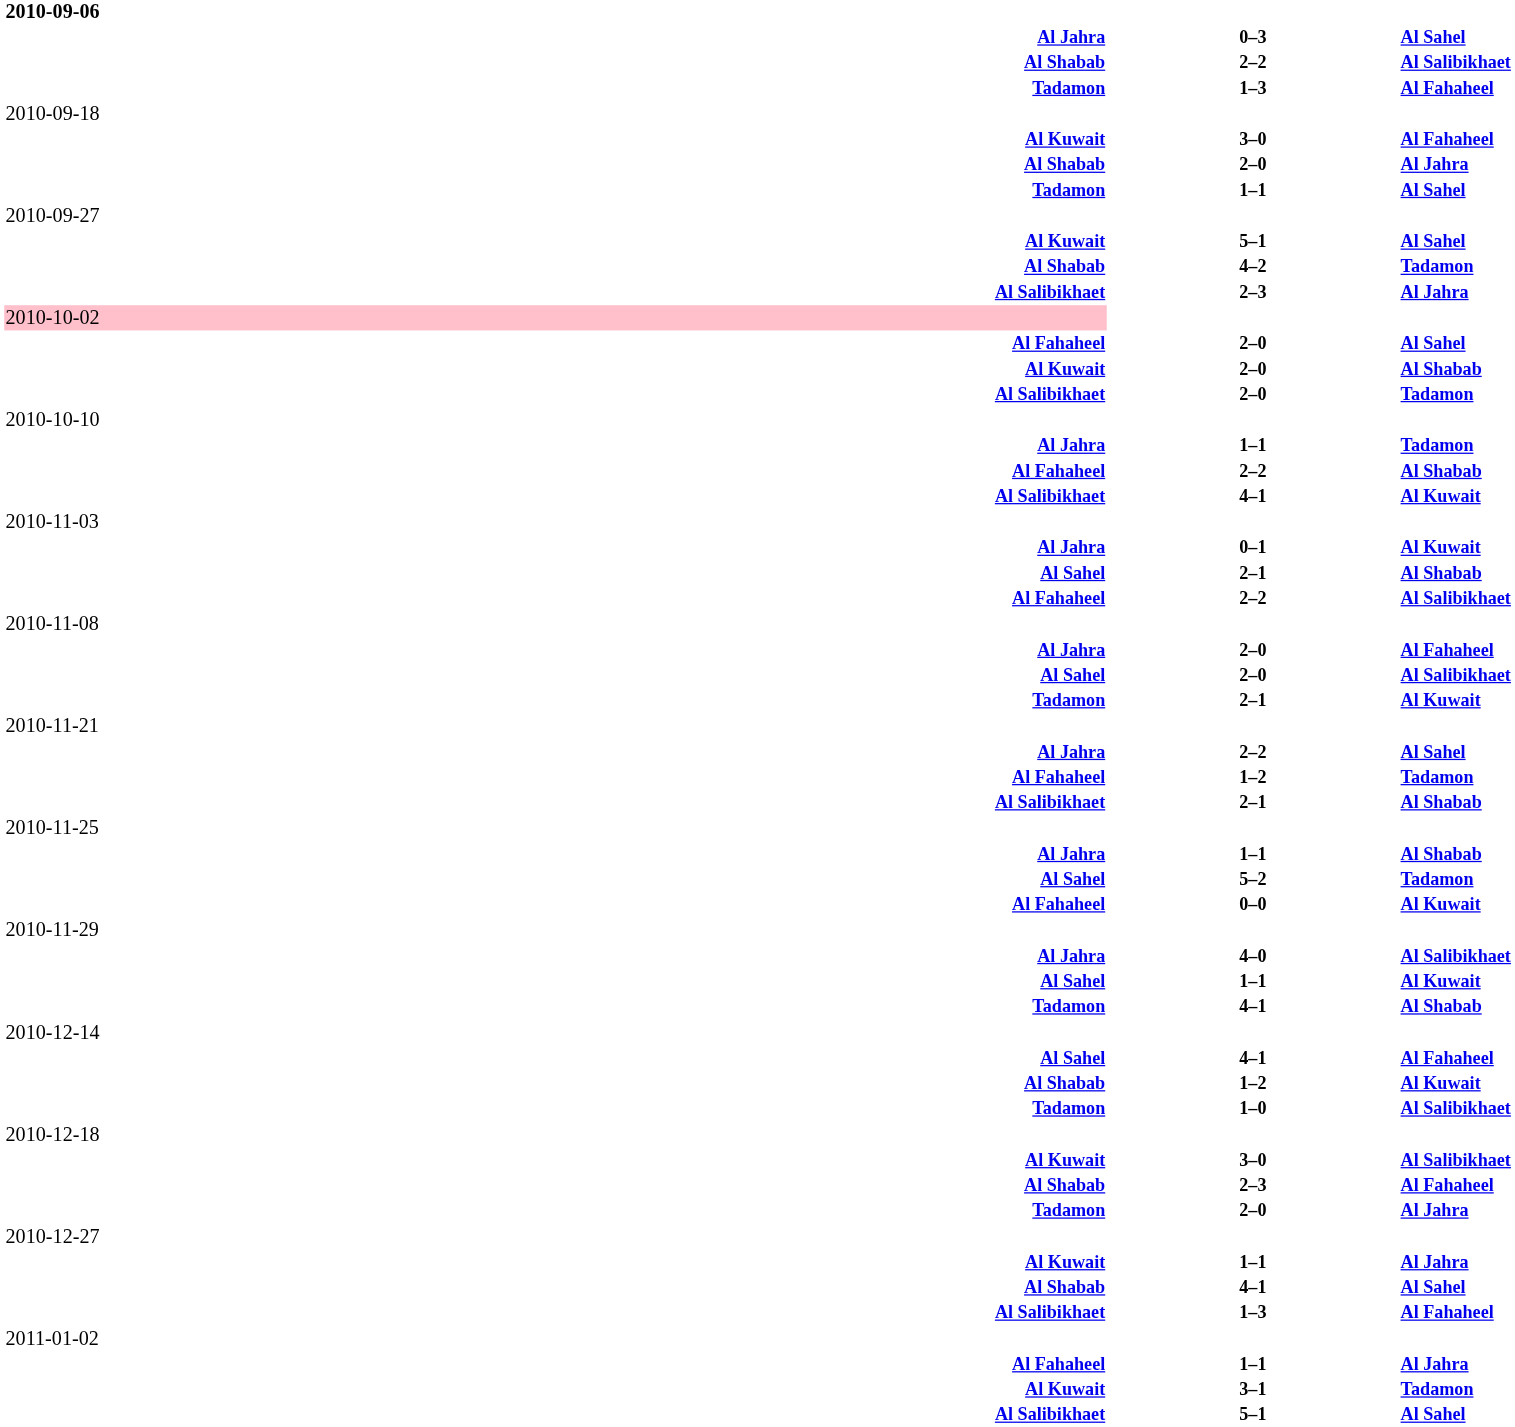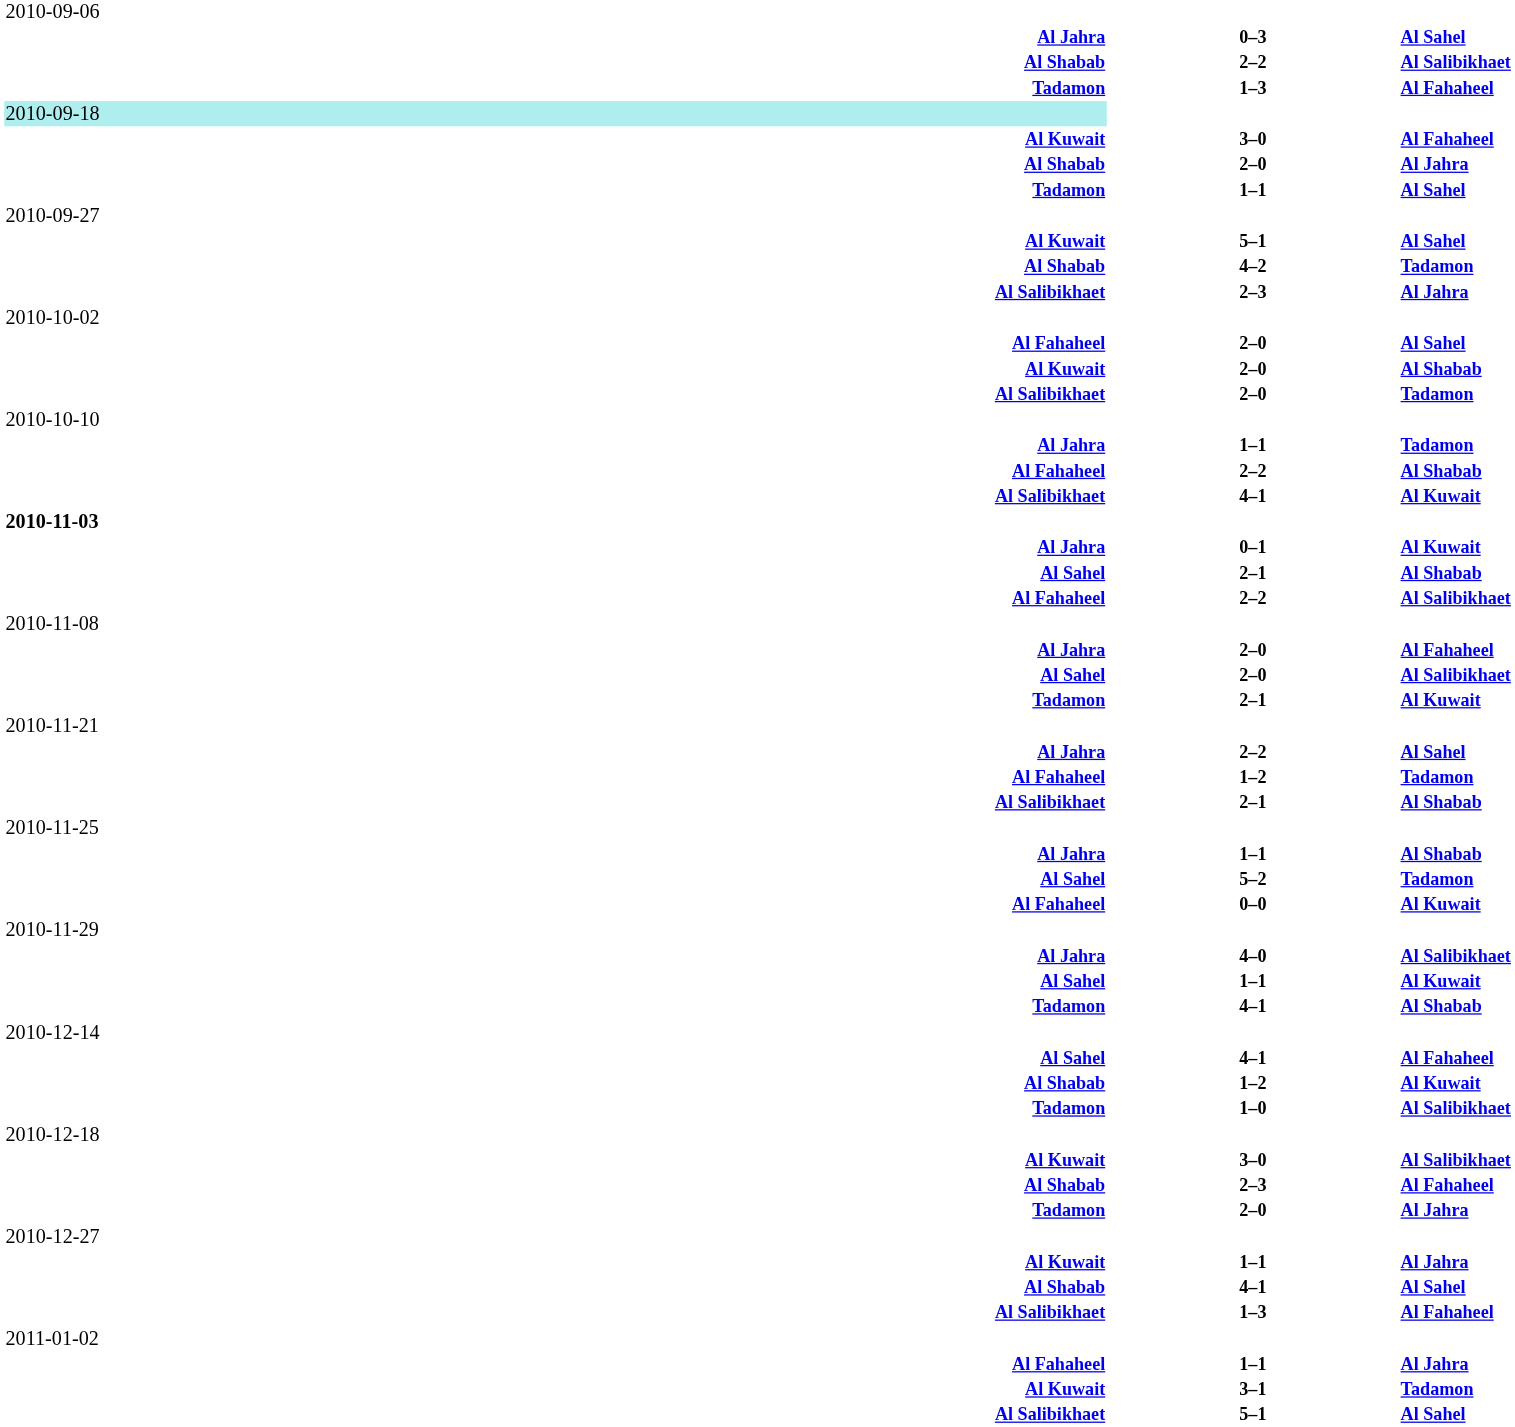(53, 11) bold -> (53, 11) normal
(53, 113) no background -> (53, 113) paleturquoise background
(53, 317) pink background -> (53, 317) no background
(52, 521) normal -> (52, 521) bold
